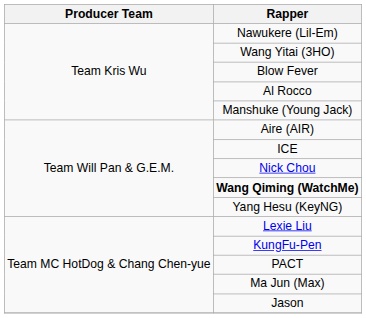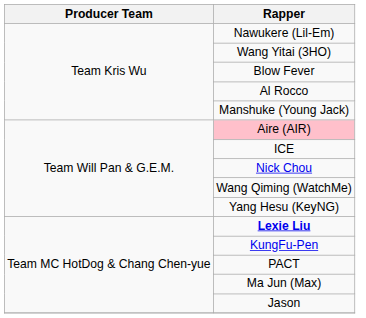(287, 129) no background -> (284, 129) pink background
(287, 187) bold -> (284, 187) normal
(287, 226) normal -> (284, 226) bold
